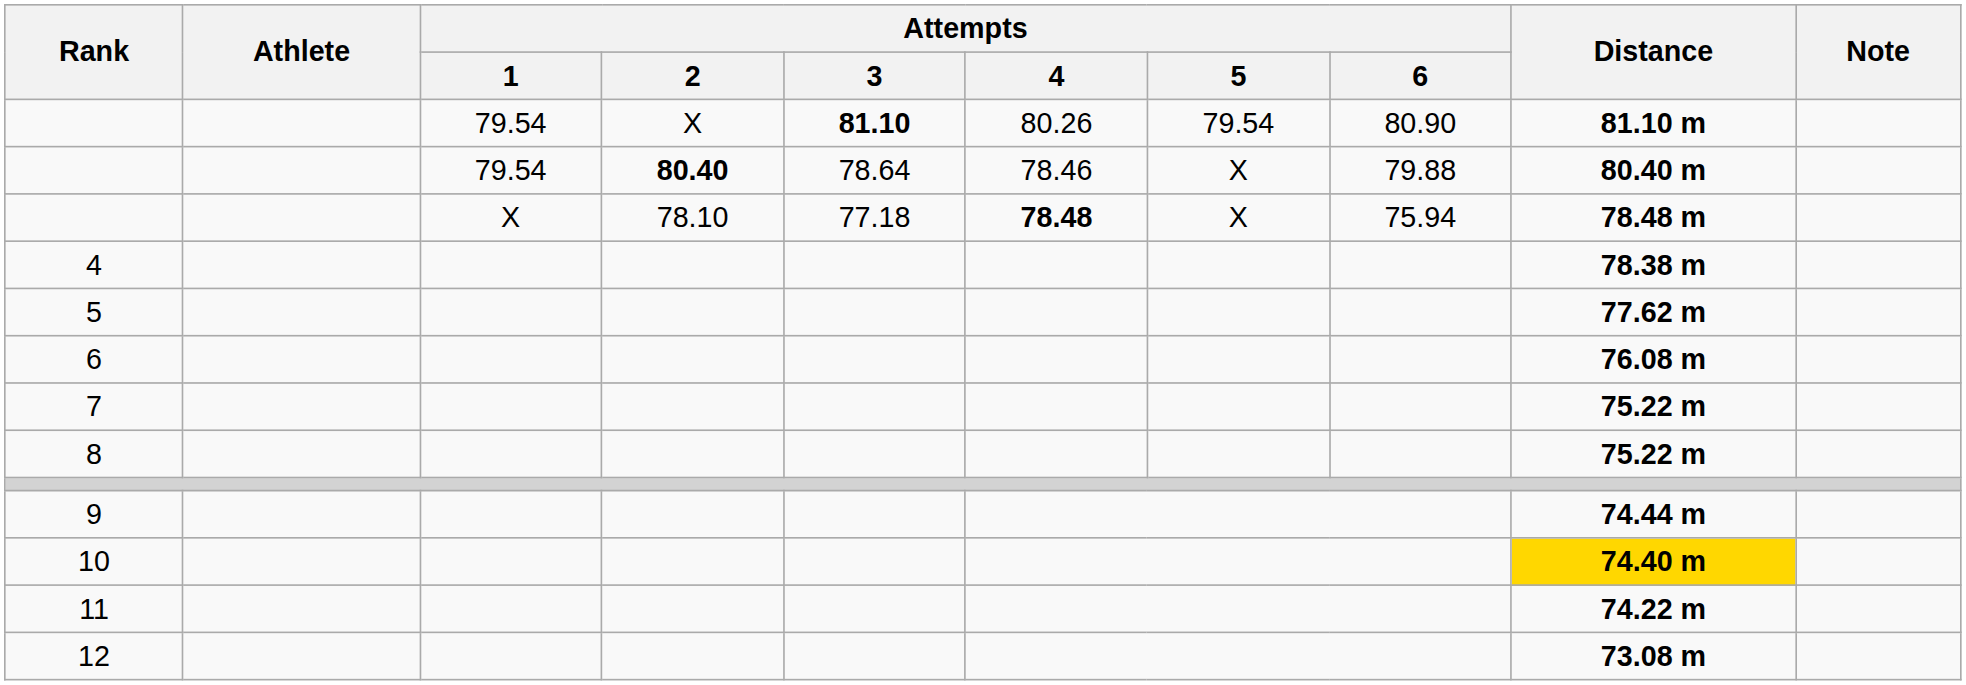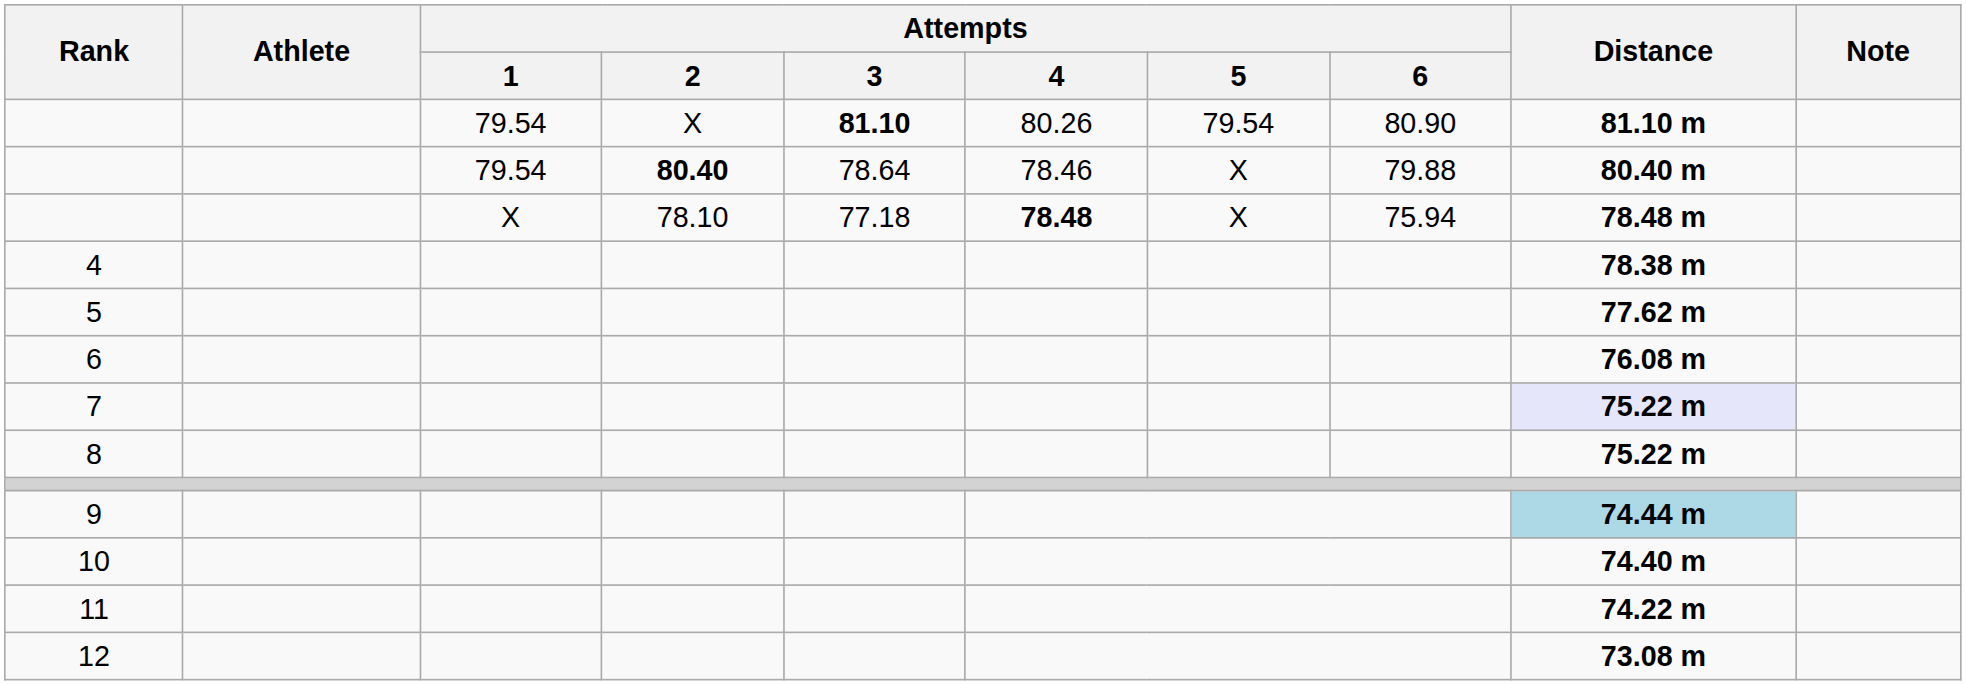(1653, 406) no background -> (1653, 406) lavender background
(1653, 514) no background -> (1653, 514) lightblue background
(1653, 561) gold background -> (1653, 561) no background
